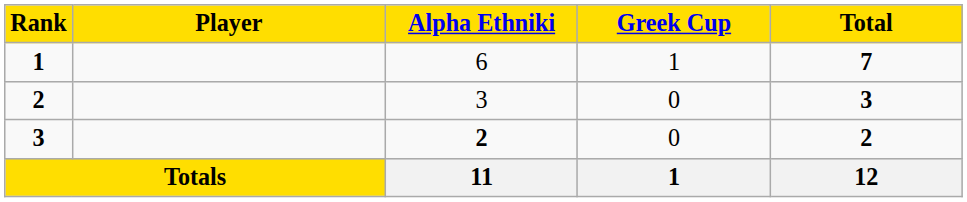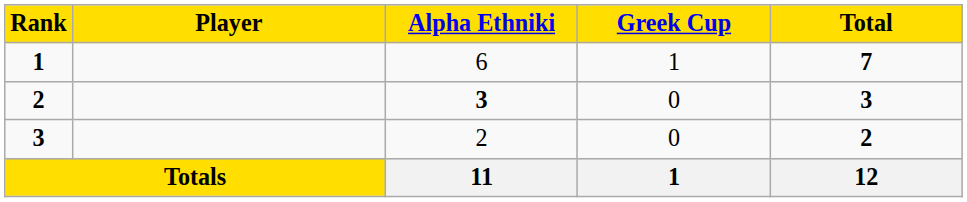(482, 100) normal -> (482, 100) bold
(482, 138) bold -> (482, 138) normal
